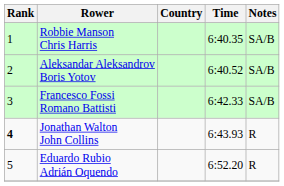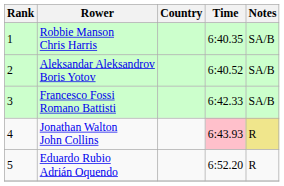(10, 133) bold -> (10, 133) normal
(225, 133) no background -> (225, 133) pink background
(252, 133) no background -> (252, 133) khaki background
